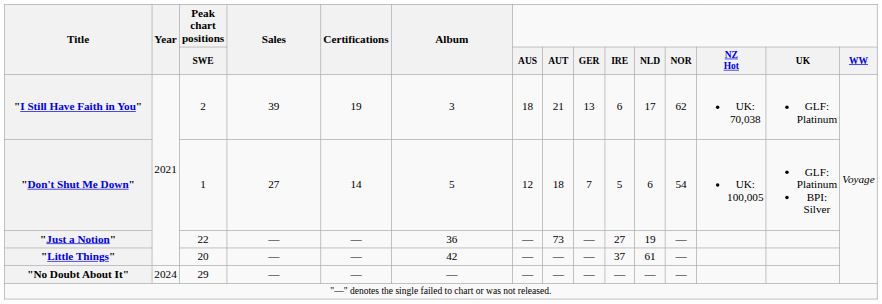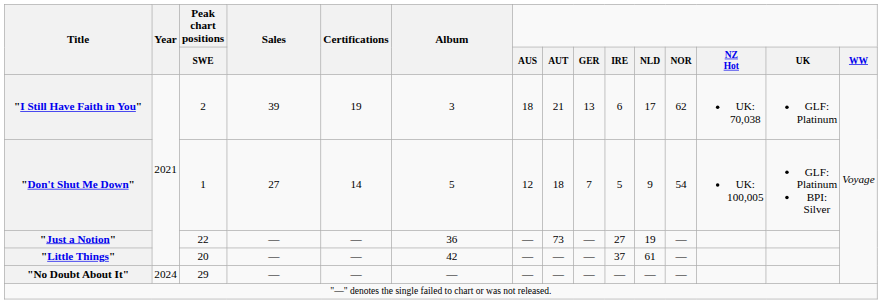(650, 185) 6 -> (650, 185) 9
